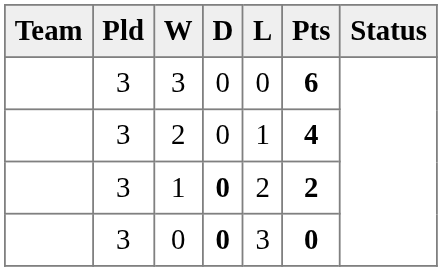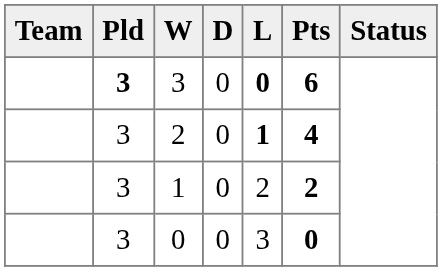(123, 82) normal -> (123, 82) bold
(263, 82) normal -> (263, 82) bold
(263, 134) normal -> (263, 134) bold
(223, 187) bold -> (223, 187) normal
(223, 239) bold -> (223, 239) normal
